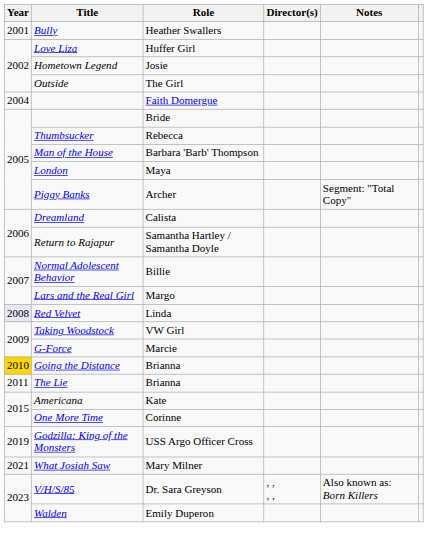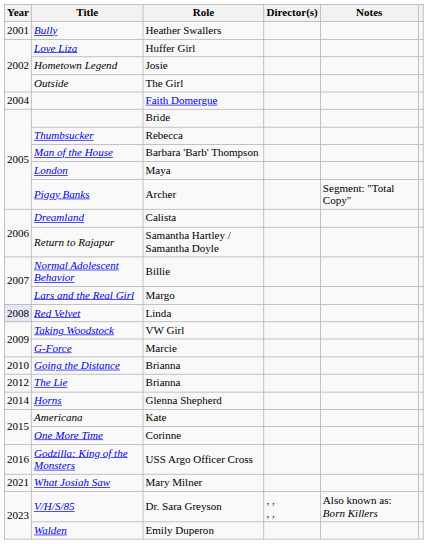(18, 365) gold background -> (18, 365) no background
(18, 383) 2011 -> (18, 383) 2012
+ row: (48, 400)
(18, 441) 2019 -> (18, 459) 2016
